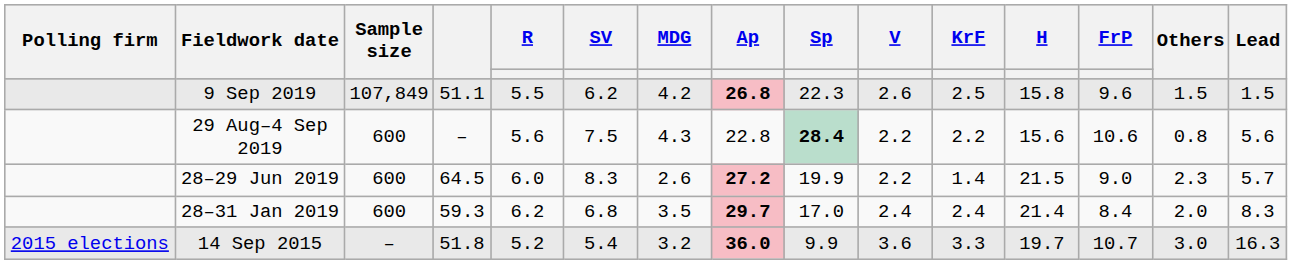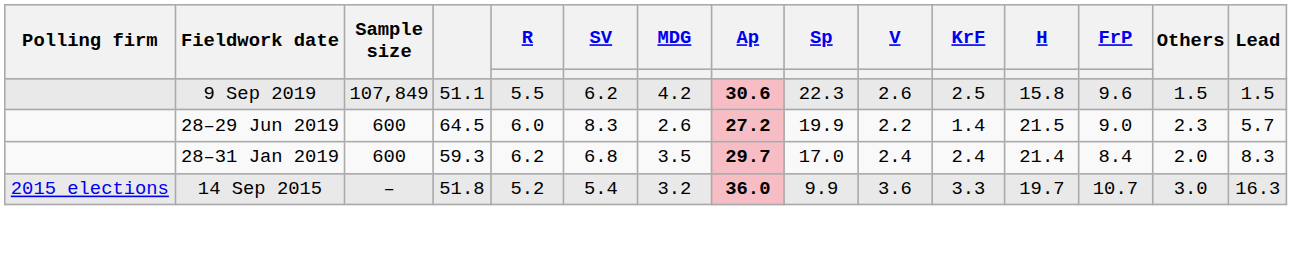(748, 94) 26.8 -> (748, 94) 30.6
- row: (260, 137)
